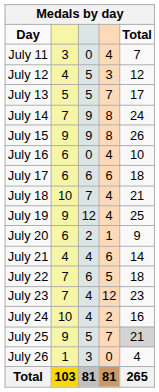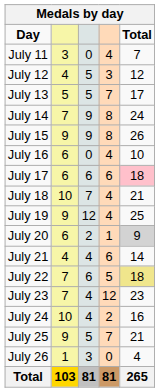(137, 176) no background -> (137, 176) pink background
(137, 236) no background -> (137, 236) lightgrey background
(137, 276) no background -> (137, 276) khaki background
(137, 337) lightgrey background -> (137, 337) no background
